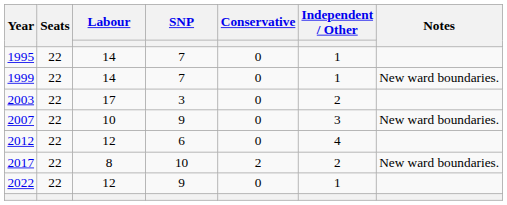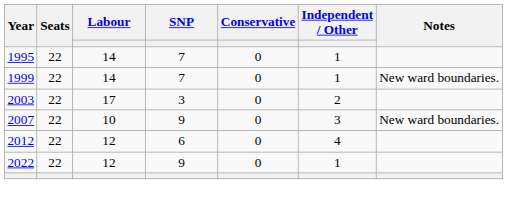- row: (21, 162)
